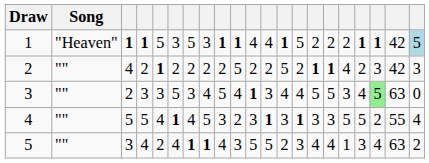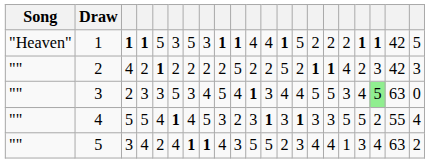columns swapped: (28, 17) <-> (86, 17)
(417, 42) lightblue background -> (417, 42) no background
